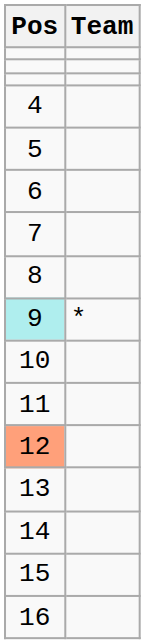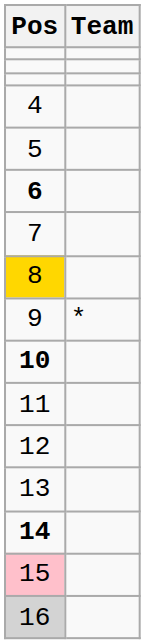(35, 191) normal -> (35, 191) bold
(35, 277) no background -> (35, 277) gold background
(35, 319) paleturquoise background -> (35, 319) no background
(35, 362) normal -> (35, 362) bold
(35, 447) lightsalmon background -> (35, 447) no background
(35, 532) normal -> (35, 532) bold
(35, 575) no background -> (35, 575) pink background
(35, 617) no background -> (35, 617) lightgrey background
